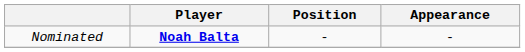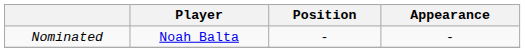(199, 37) bold -> (199, 37) normal
